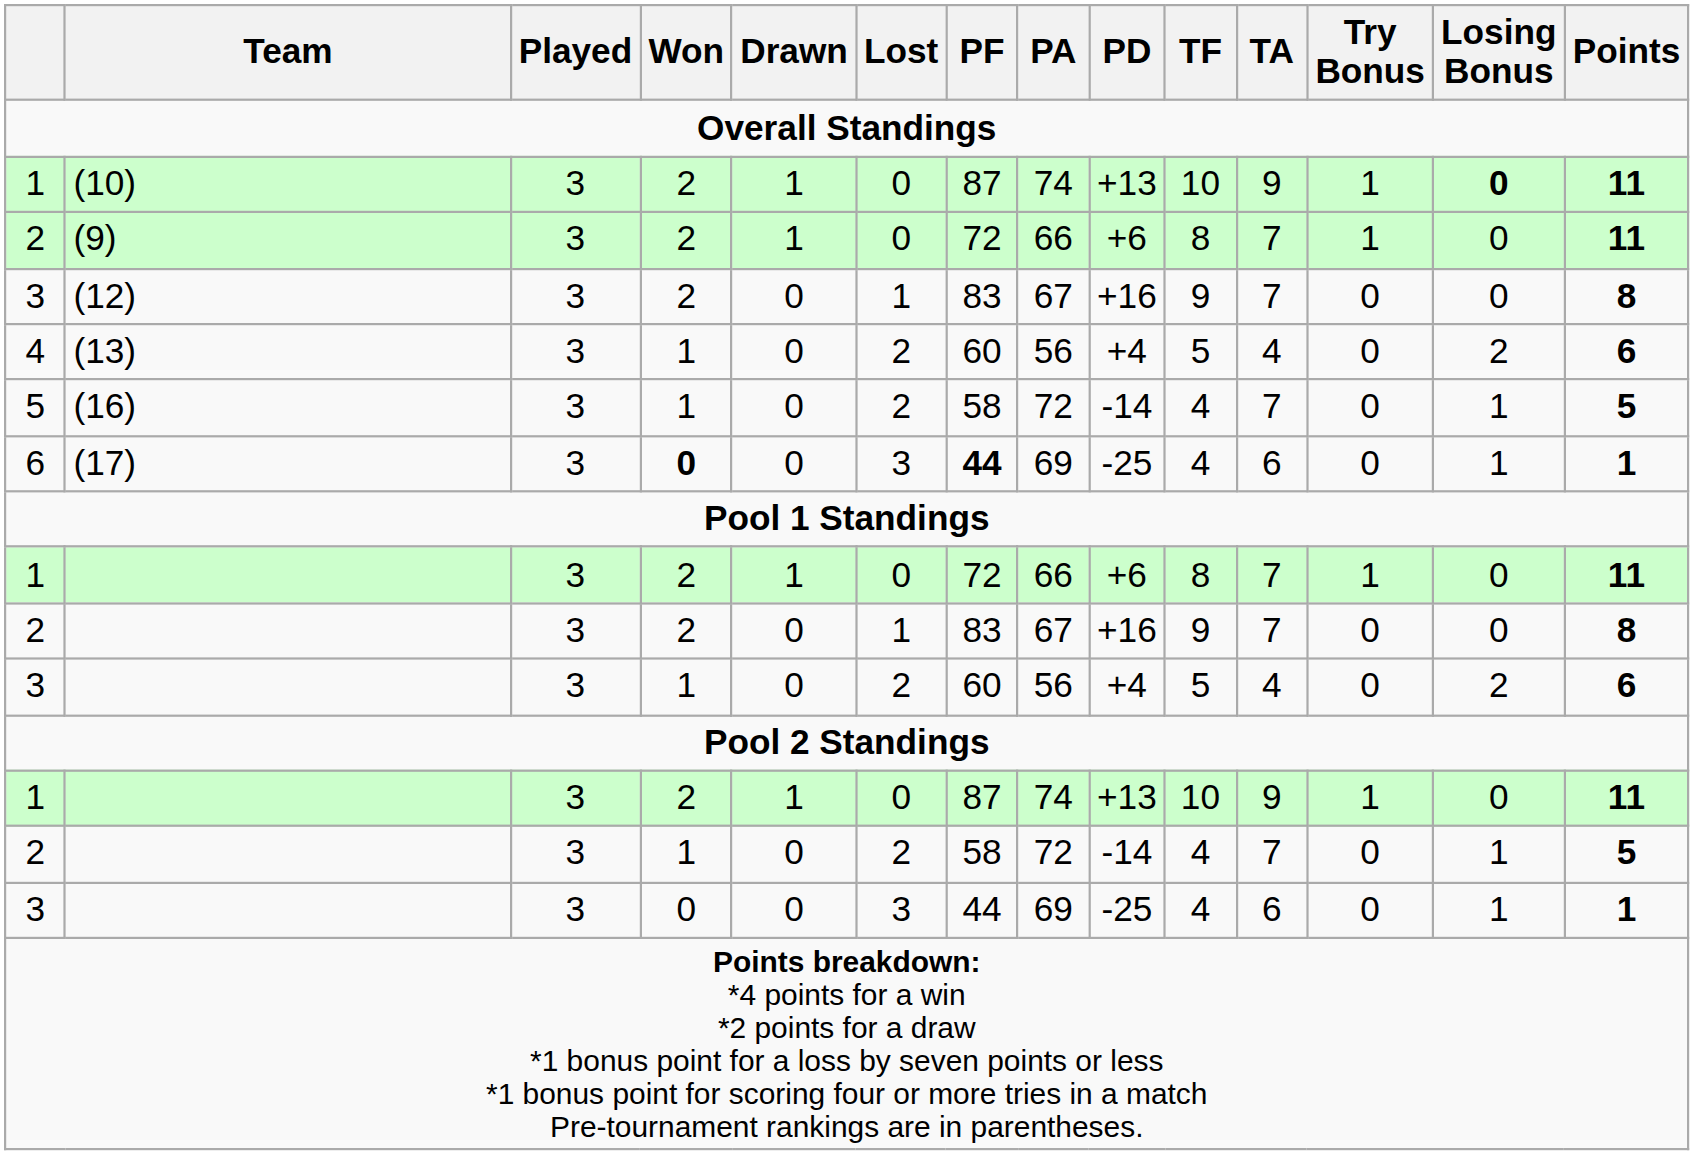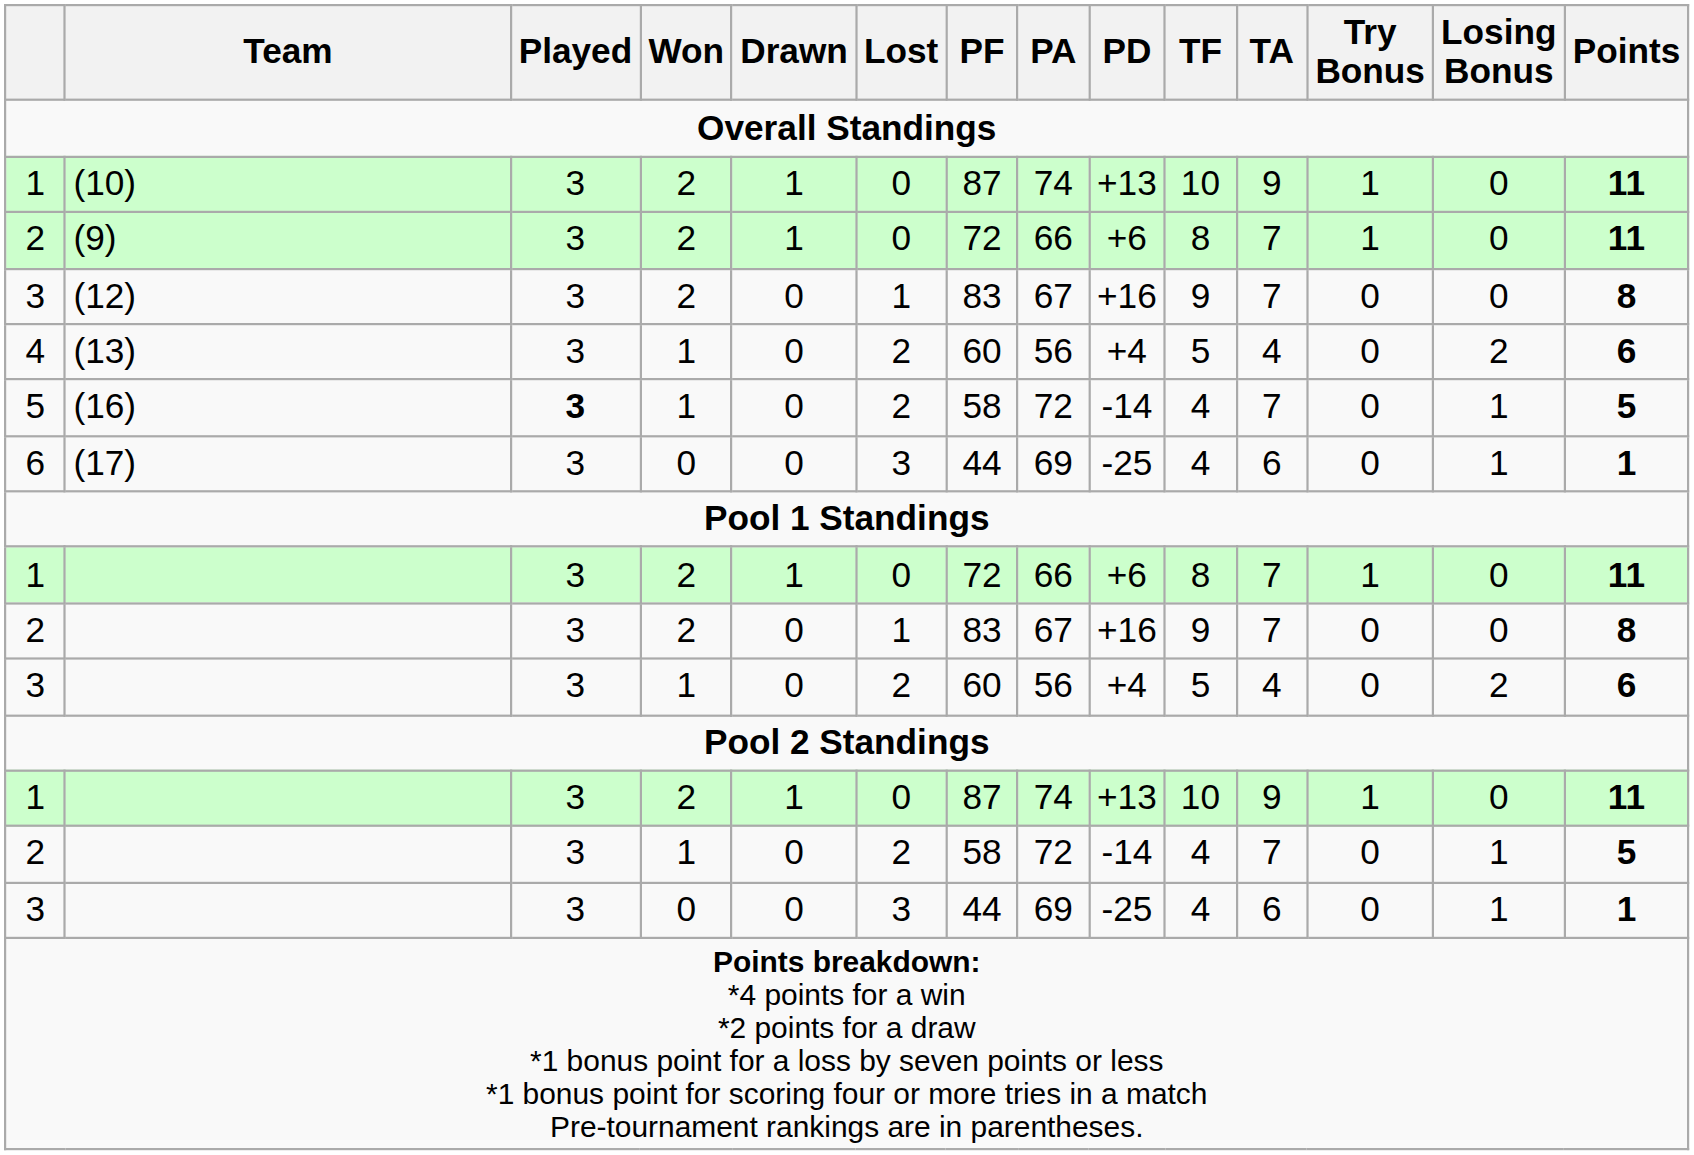(1499, 183) bold -> (1499, 183) normal
(575, 406) normal -> (575, 406) bold
(686, 462) bold -> (686, 462) normal
(982, 462) bold -> (982, 462) normal
